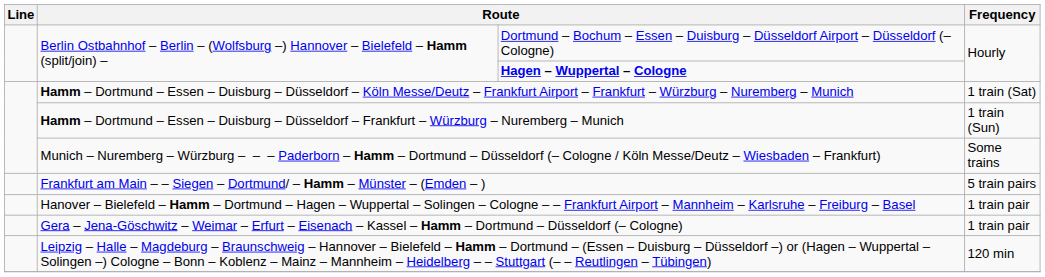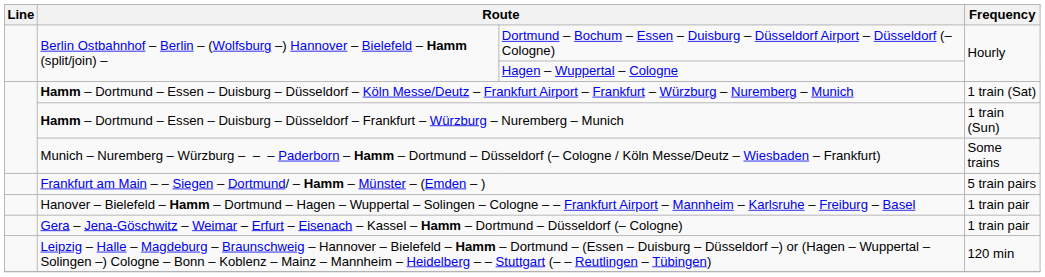(594, 71) bold -> (590, 71) normal
